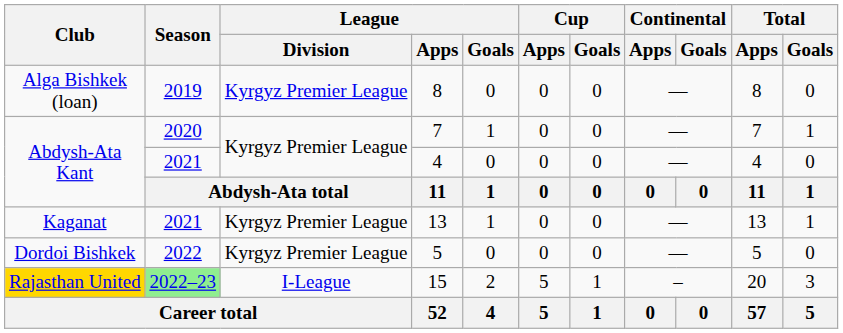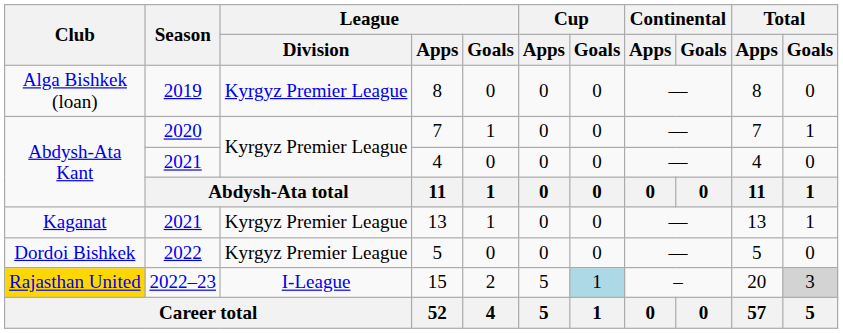(183, 282) lightgreen background -> (183, 282) no background
(597, 282) no background -> (597, 282) lightblue background
(810, 282) no background -> (810, 282) lightgrey background
